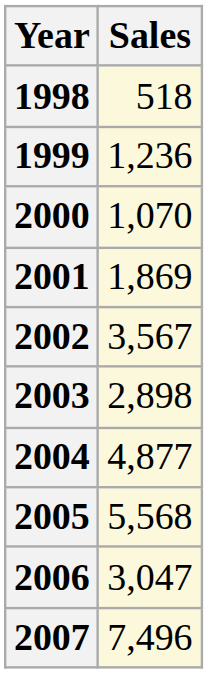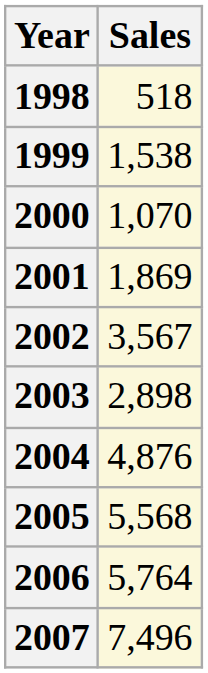(150, 155) 1,236 -> (150, 155) 1,538
(150, 456) 4,877 -> (150, 456) 4,876
(150, 576) 3,047 -> (150, 576) 5,764
